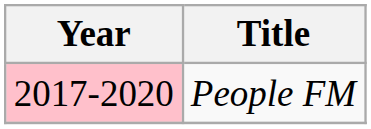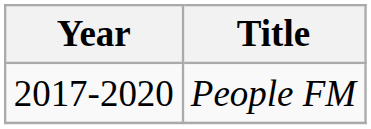(94, 92) pink background -> (94, 92) no background
